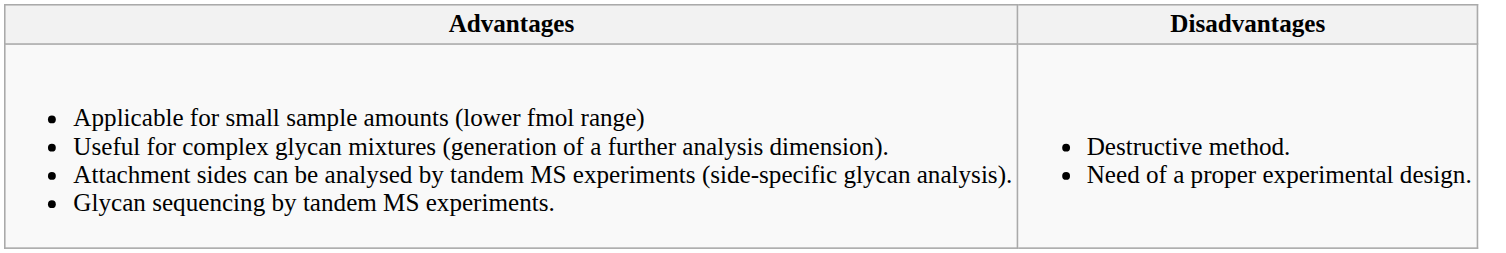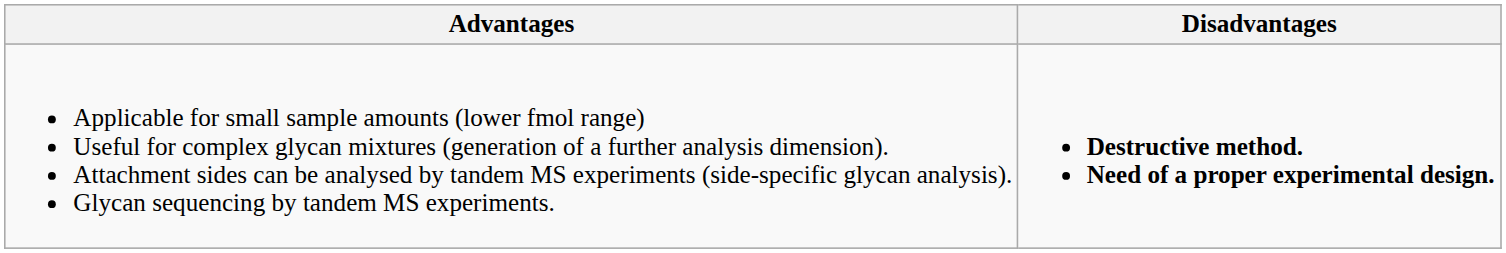(1248, 160) normal -> (1259, 160) bold
